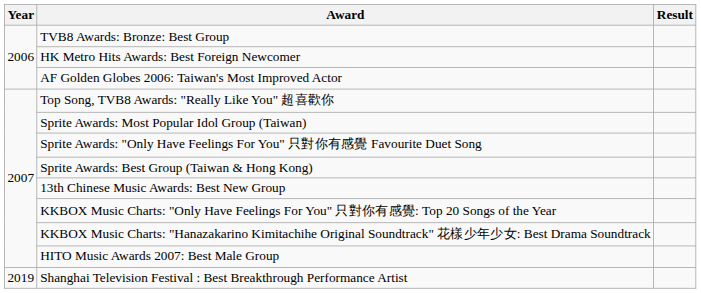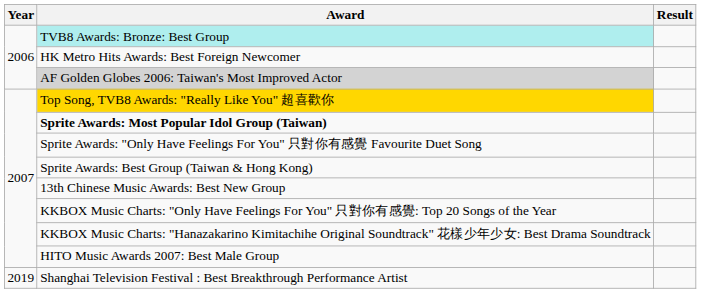(135, 36) no background -> (135, 36) paleturquoise background
(191, 78) no background -> (191, 78) lightgrey background
(187, 100) no background -> (187, 100) gold background
(173, 122) normal -> (183, 122) bold
